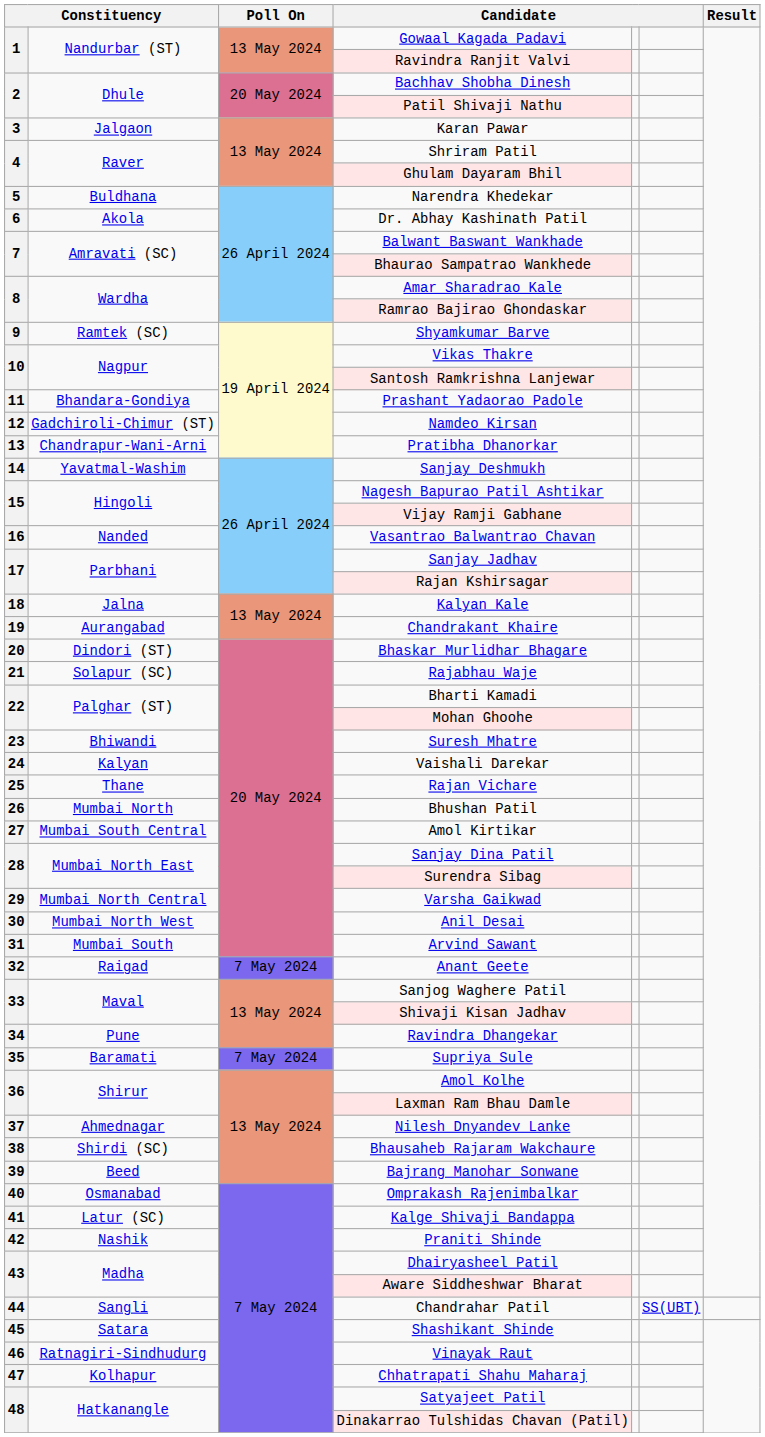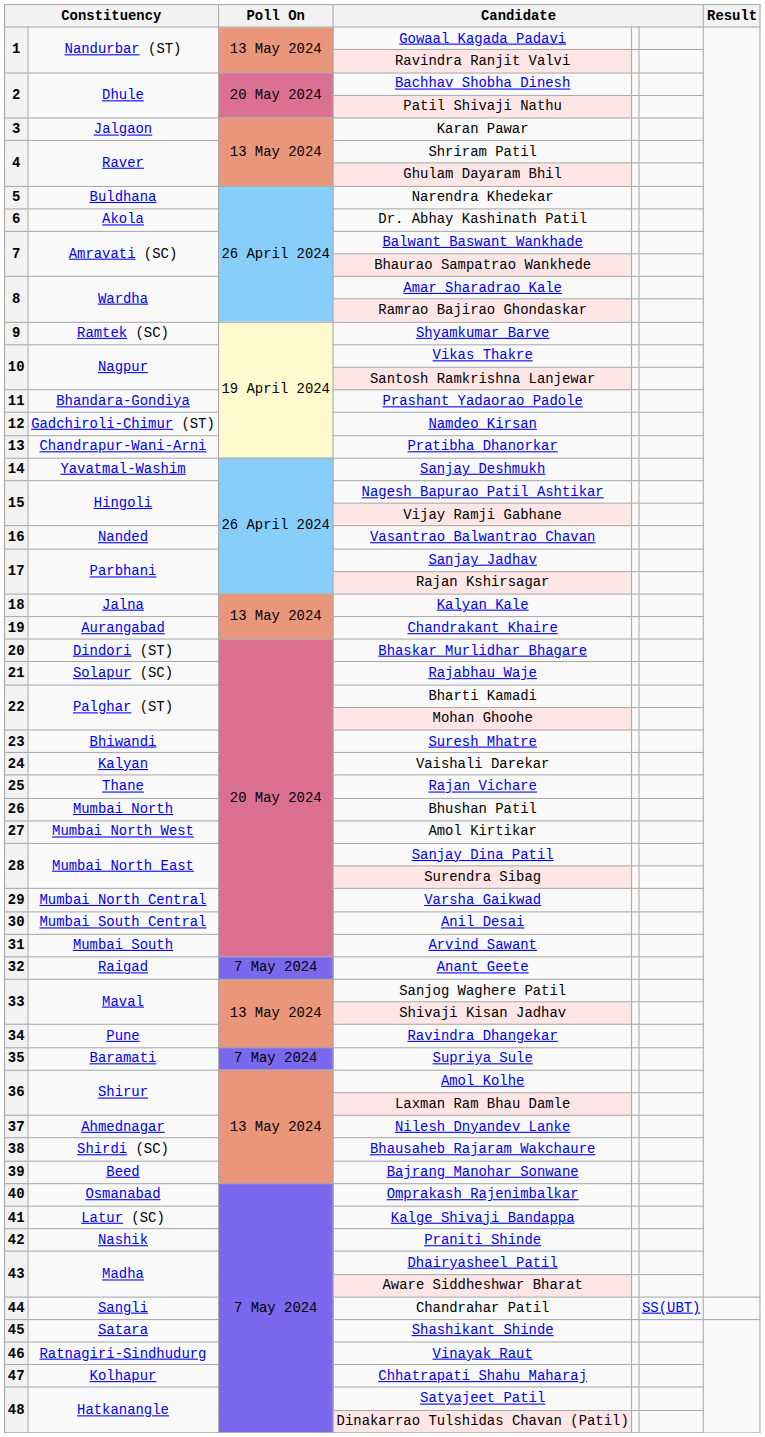(123, 832) Mumbai South Central -> (123, 832) Mumbai North West
(123, 923) Mumbai North West -> (123, 923) Mumbai South Central
